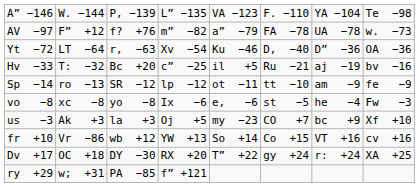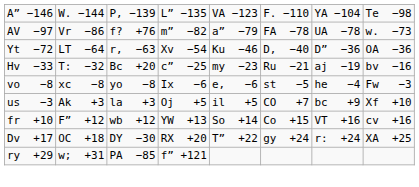(81, 31) F” +12 -> (81, 31) Vr −86
(235, 67) il +5 -> (235, 67) my −23
- row: (30, 85)
(235, 120) my −23 -> (235, 102) il +5
(81, 138) Vr −86 -> (81, 120) F” +12
